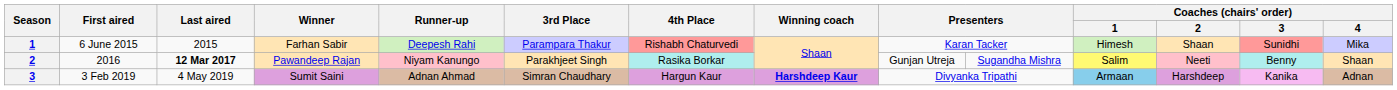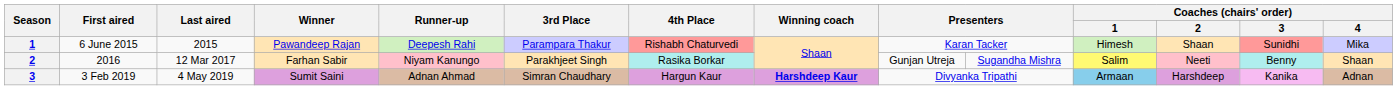(317, 45) Farhan Sabir -> (317, 45) Pawandeep Rajan
(206, 61) bold -> (206, 61) normal
(317, 61) Pawandeep Rajan -> (317, 61) Farhan Sabir
